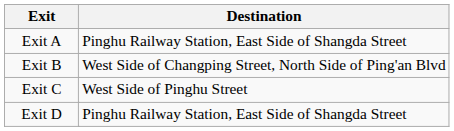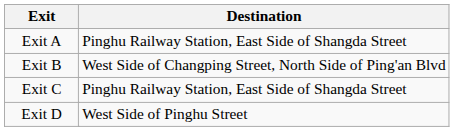(165, 89) West Side of Pinghu Street -> (244, 89) Pinghu Railway Station, East Side of Shangda Street
(244, 114) Pinghu Railway Station, East Side of Shangda Street -> (165, 114) West Side of Pinghu Street
